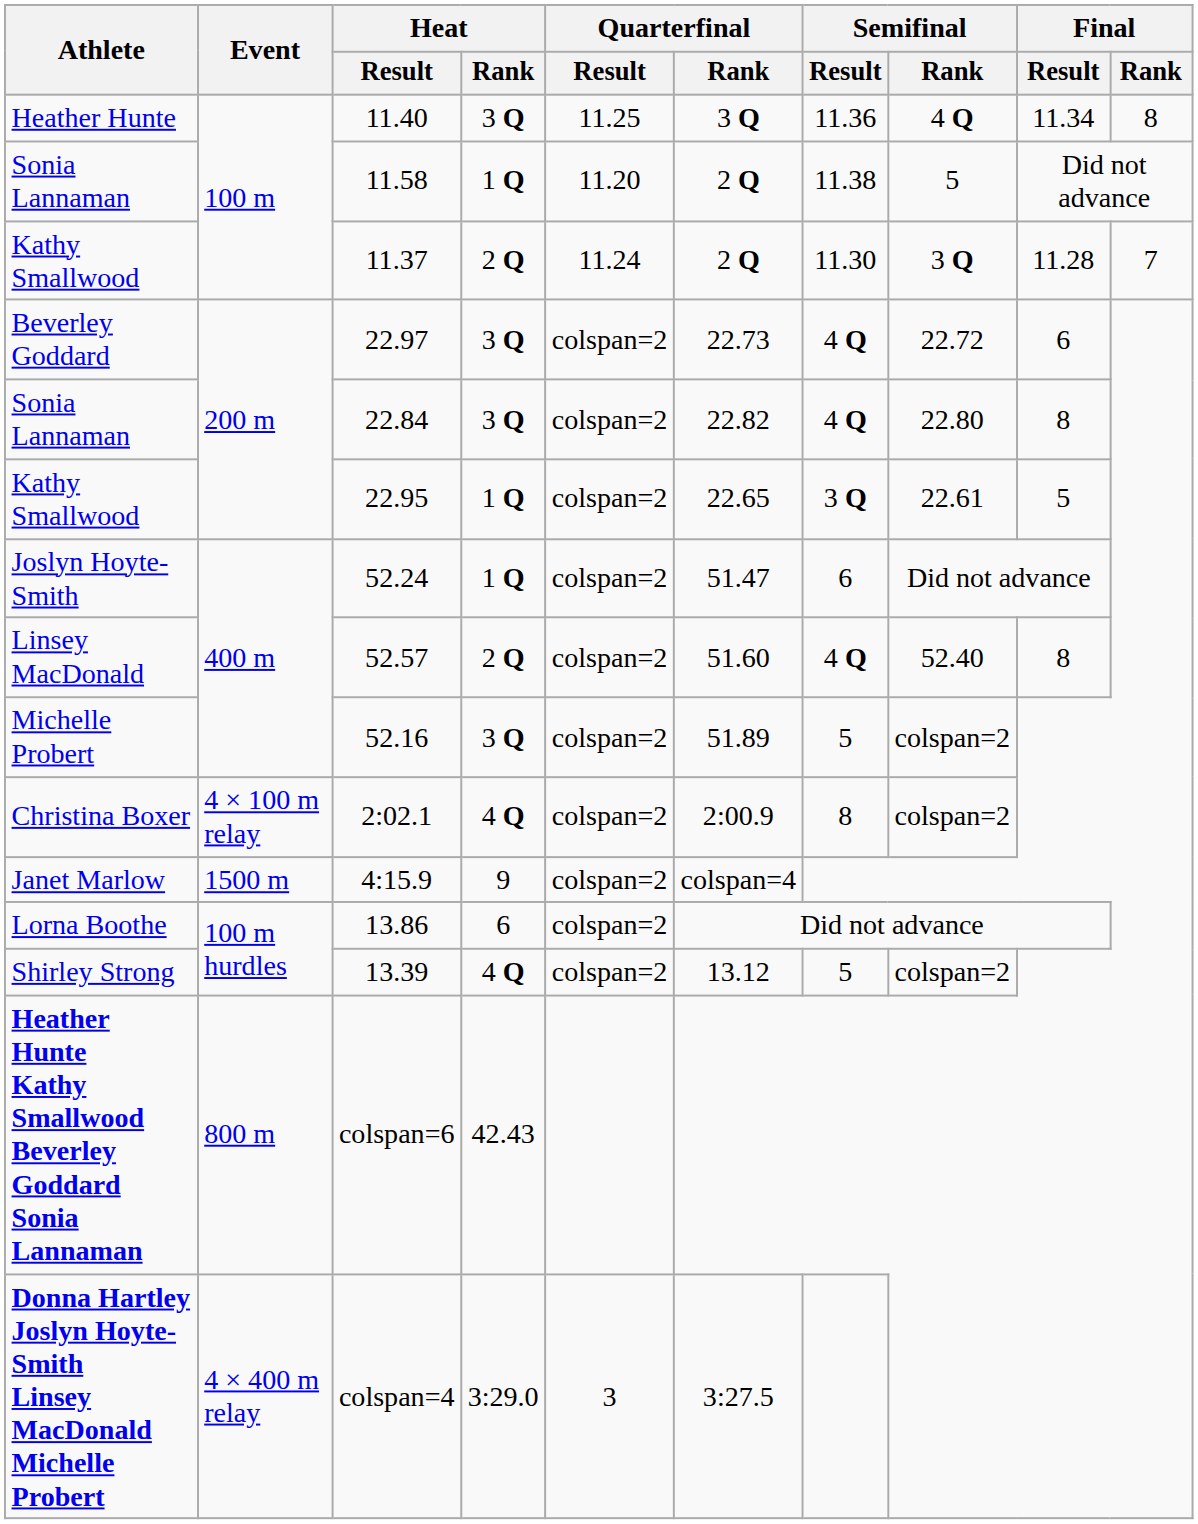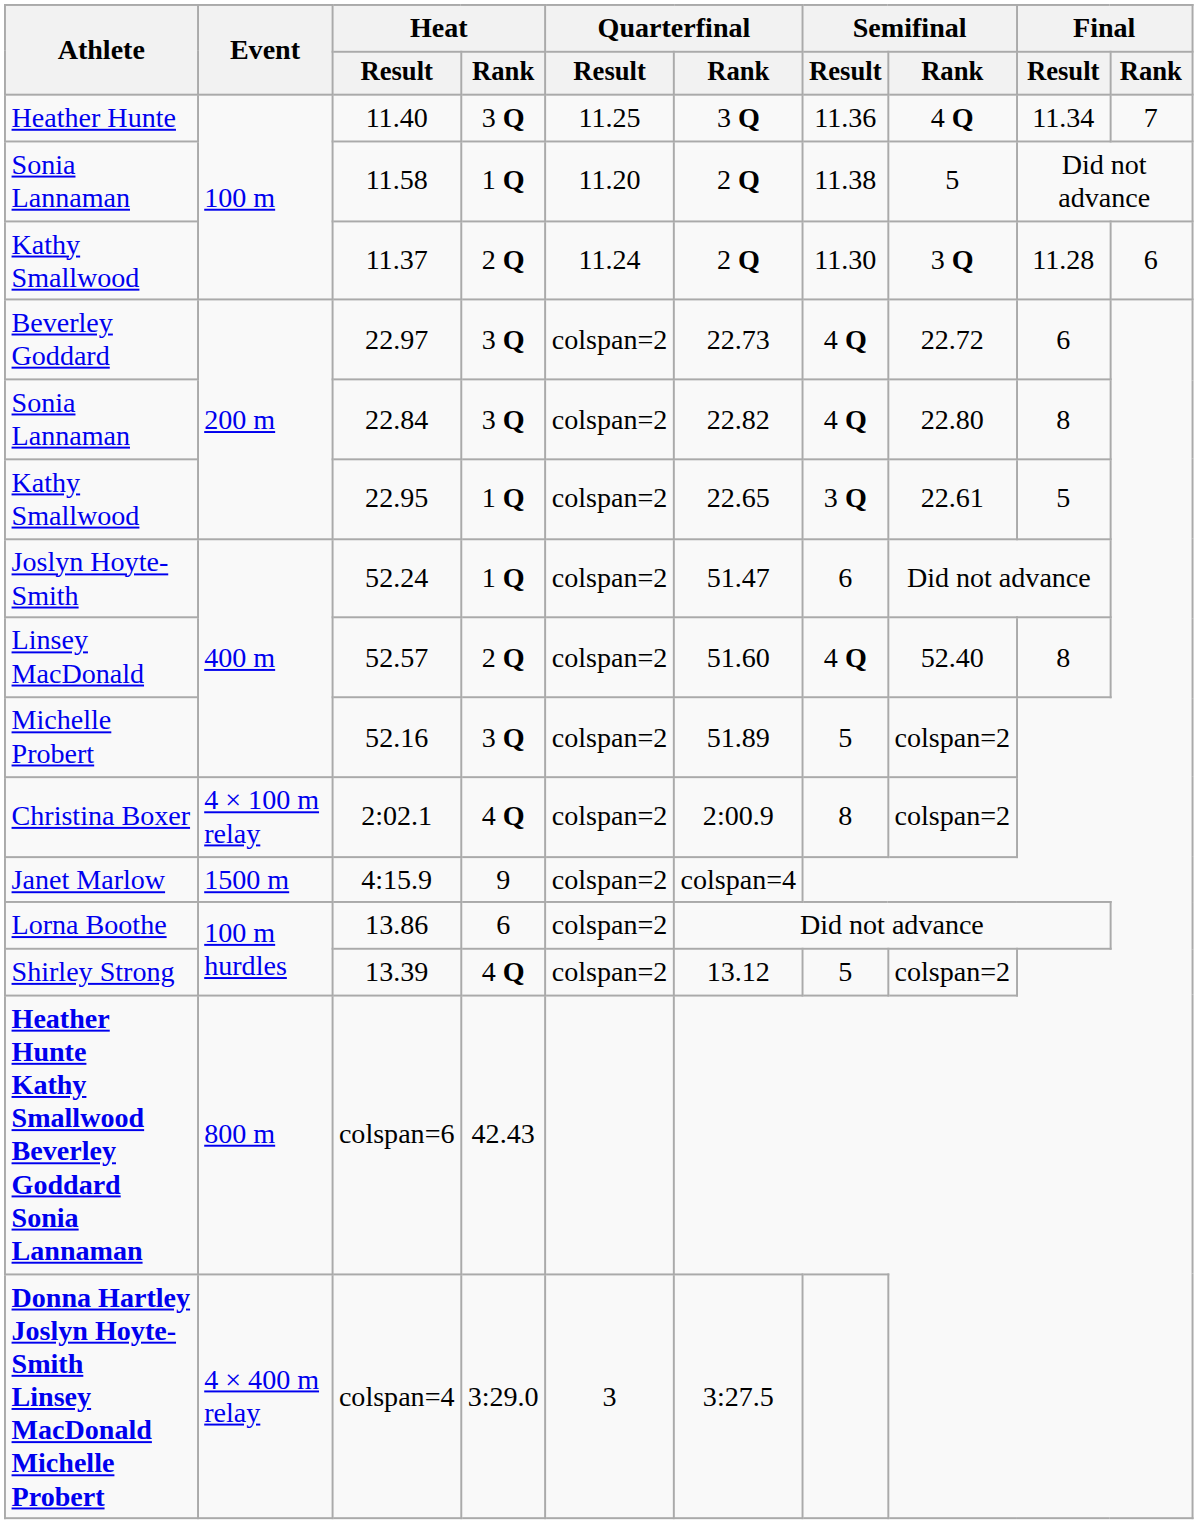(1151, 118) 8 -> (1151, 118) 7
(1151, 260) 7 -> (1151, 260) 6
